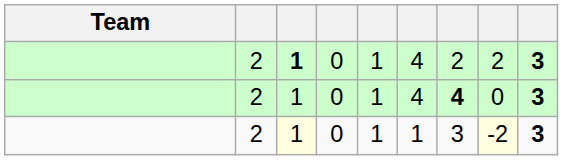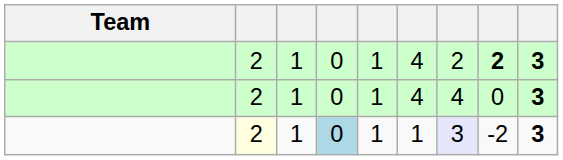(296, 60) bold -> (296, 60) normal
(498, 60) normal -> (498, 60) bold
(457, 97) bold -> (457, 97) normal
(256, 135) no background -> (256, 135) lightyellow background
(296, 135) lightyellow background -> (296, 135) no background
(337, 135) no background -> (337, 135) lightblue background
(457, 135) no background -> (457, 135) lavender background
(498, 135) lightyellow background -> (498, 135) no background
